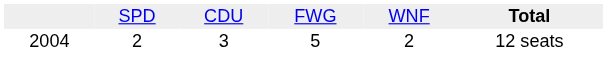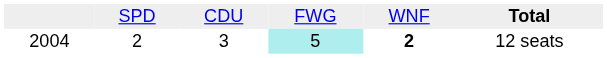(315, 41) no background -> (315, 41) paleturquoise background
(409, 41) normal -> (409, 41) bold
